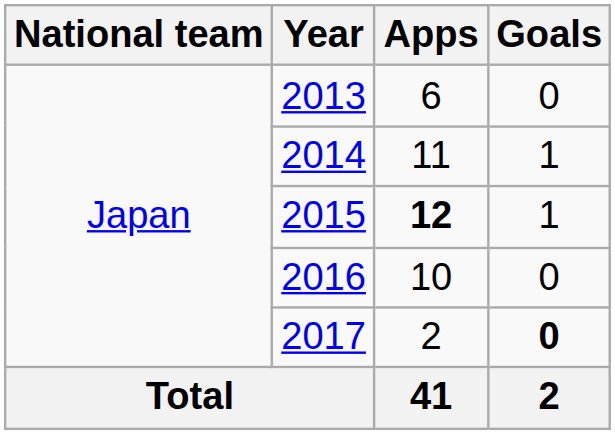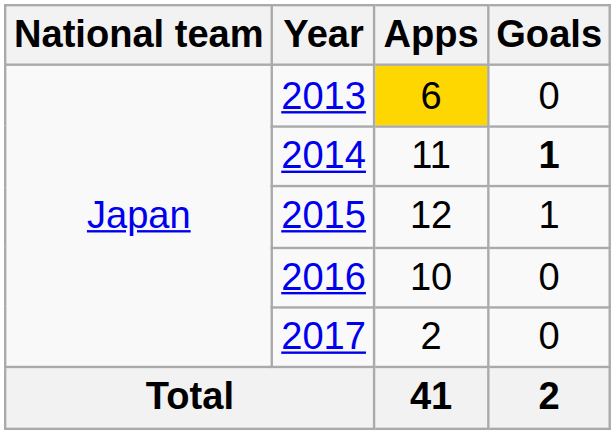(431, 95) no background -> (431, 95) gold background
(549, 155) normal -> (549, 155) bold
(431, 215) bold -> (431, 215) normal
(549, 336) bold -> (549, 336) normal
